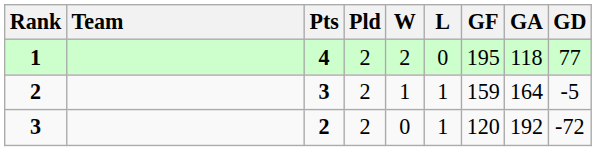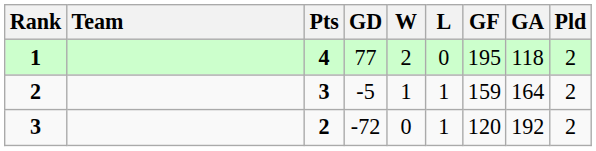columns swapped: (365, 22) <-> (570, 22)
